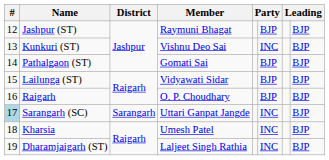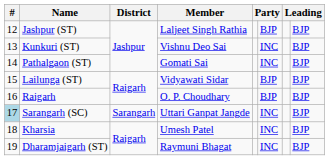(196, 29) Raymuni Bhagat -> (203, 29) Laljeet Singh Rathia
(268, 63) BJP -> (269, 63) INC
(203, 146) Laljeet Singh Rathia -> (196, 146) Raymuni Bhagat
